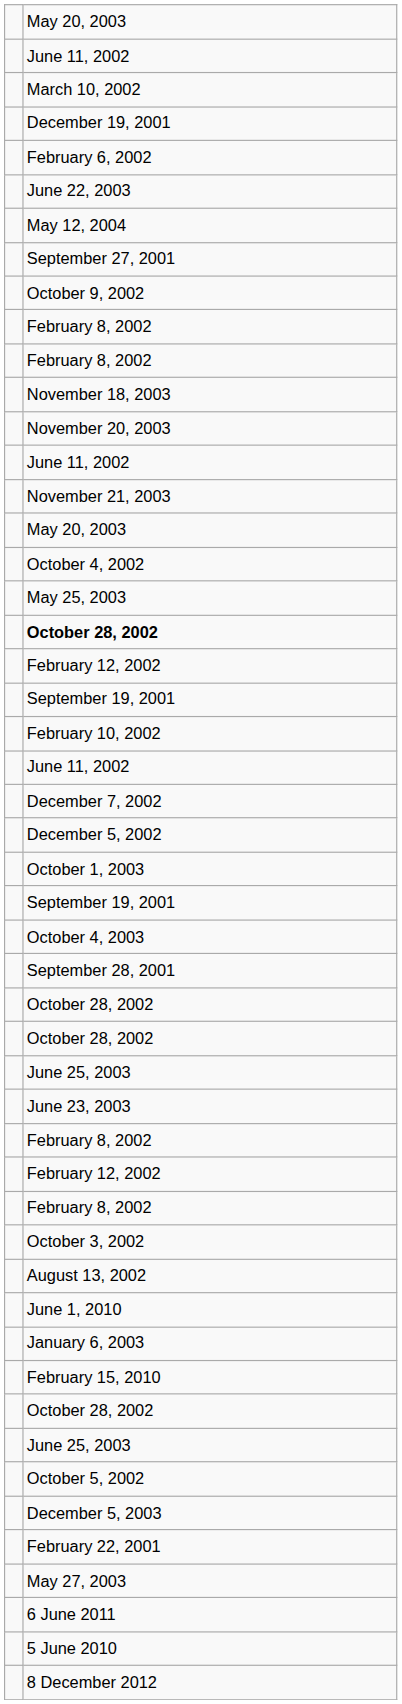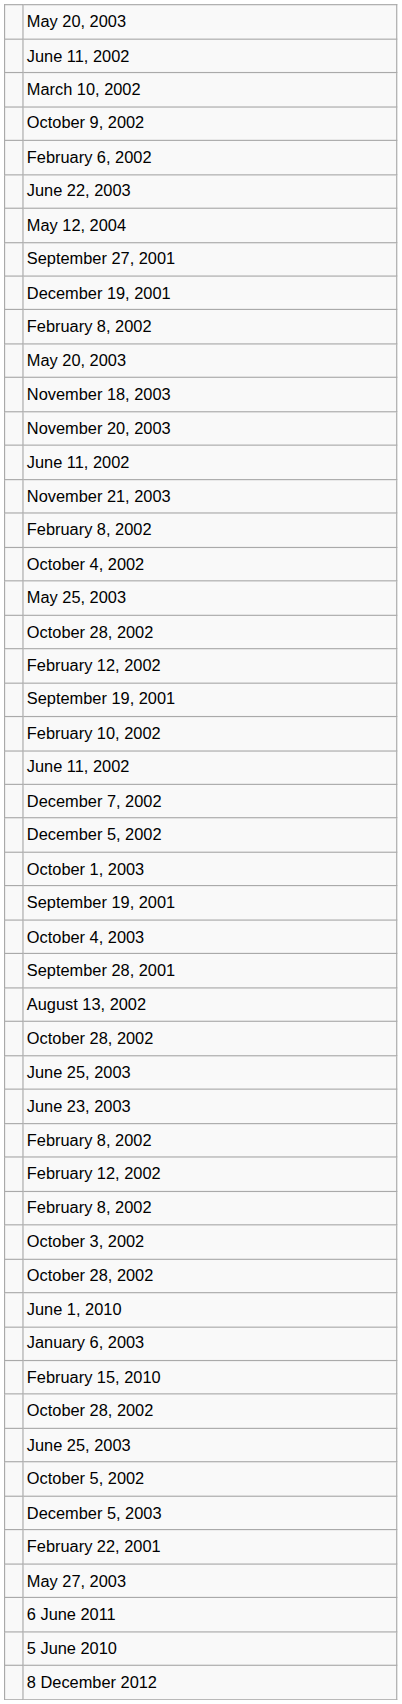(99, 123) December 19, 2001 -> (86, 123) October 9, 2002
(86, 293) October 9, 2002 -> (99, 293) December 19, 2001
(89, 360) February 8, 2002 -> (76, 360) May 20, 2003
(76, 530) May 20, 2003 -> (89, 530) February 8, 2002
(92, 631) bold -> (90, 631) normal
(90, 1004) October 28, 2002 -> (86, 1004) August 13, 2002
(86, 1275) August 13, 2002 -> (90, 1275) October 28, 2002
